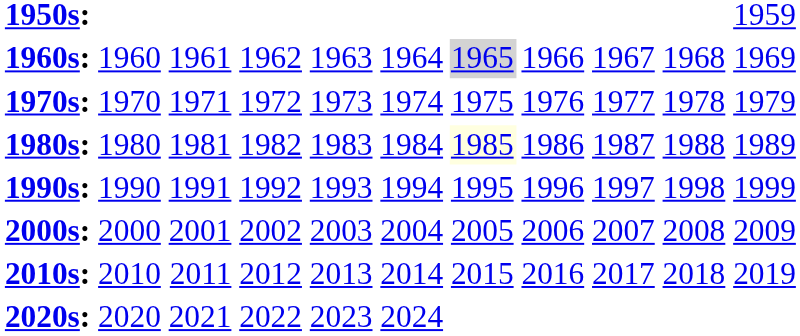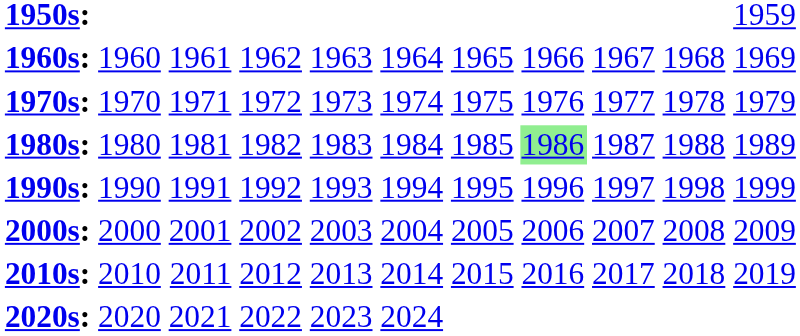(482, 58) lightgrey background -> (482, 58) no background
(482, 144) lightyellow background -> (482, 144) no background
(553, 144) no background -> (553, 144) lightgreen background
